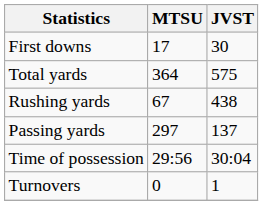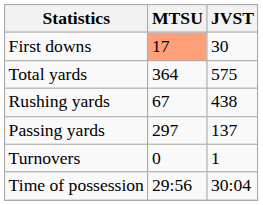(161, 46) no background -> (161, 46) lightsalmon background
rows swapped: (44, 185) <-> (76, 158)
